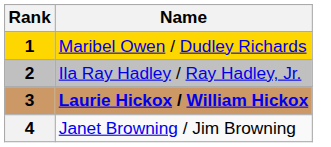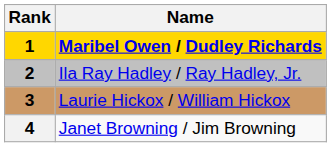(183, 45) normal -> (190, 45) bold
(184, 100) bold -> (174, 100) normal
